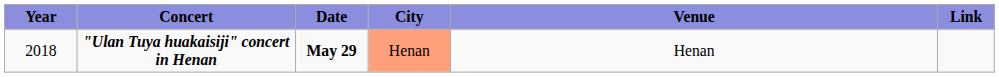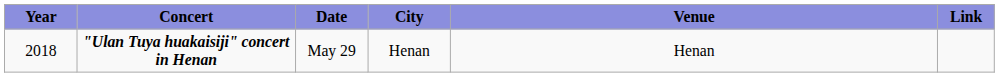(332, 50) bold -> (332, 50) normal
(409, 50) lightsalmon background -> (409, 50) no background
